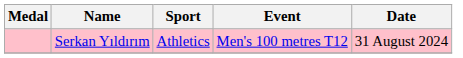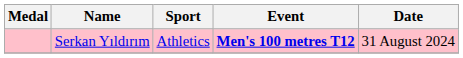(282, 41) normal -> (286, 41) bold
